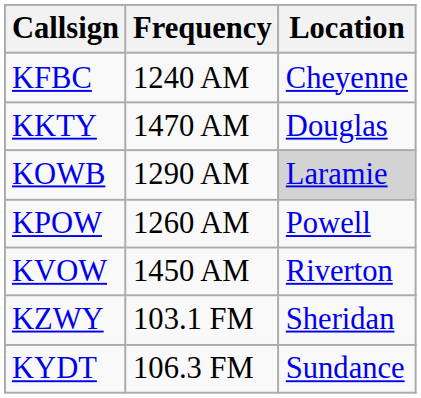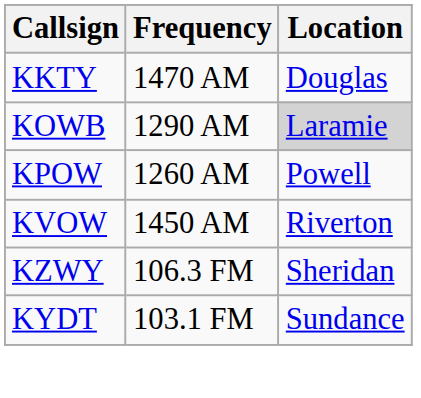- row: (52, 77)
(193, 319) 103.1 FM -> (193, 271) 106.3 FM
(193, 367) 106.3 FM -> (193, 319) 103.1 FM
